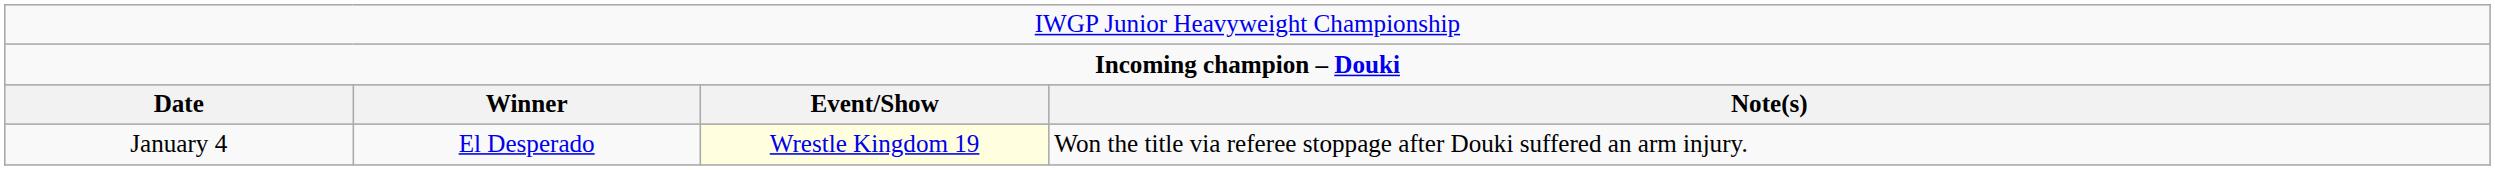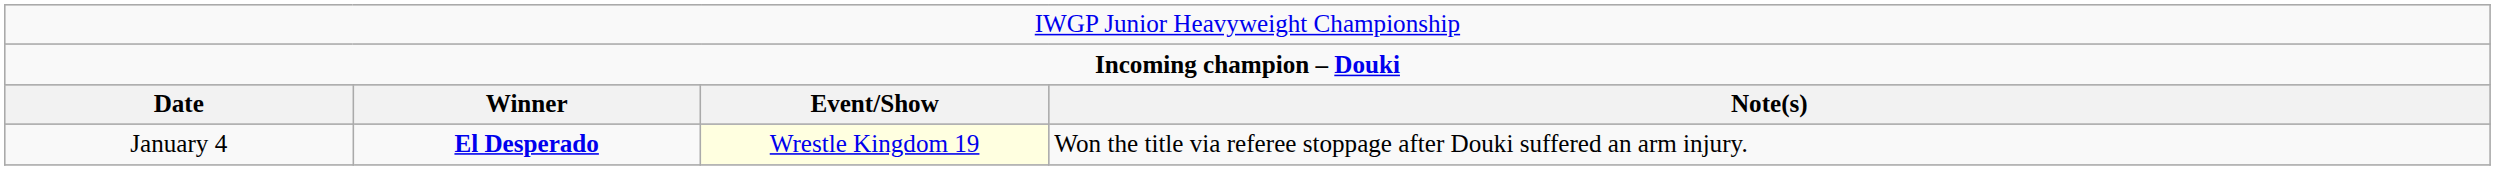(527, 143) normal -> (527, 143) bold
